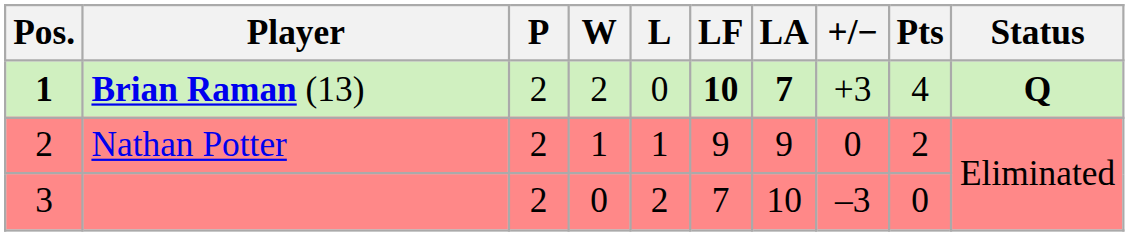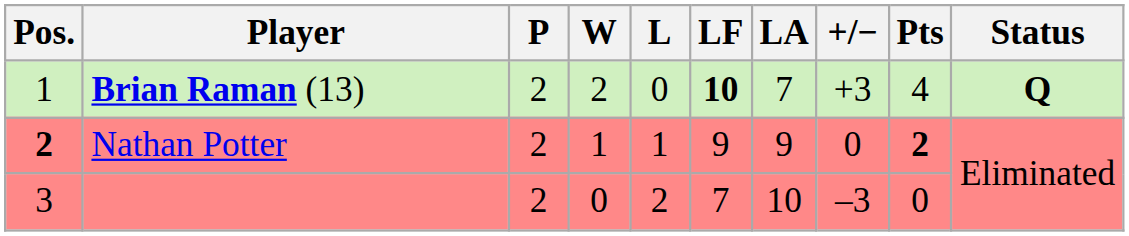(44, 88) bold -> (44, 88) normal
(784, 88) bold -> (784, 88) normal
(44, 144) normal -> (44, 144) bold
(920, 144) normal -> (920, 144) bold
